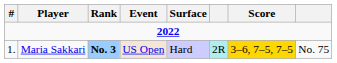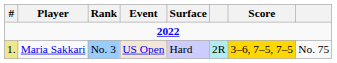(11, 49) no background -> (11, 49) khaki background
(103, 49) bold -> (103, 49) normal
